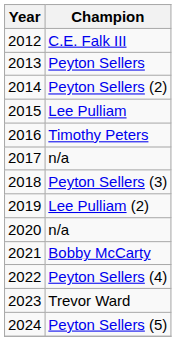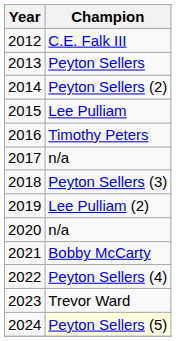(108, 324) no background -> (108, 324) lightyellow background
